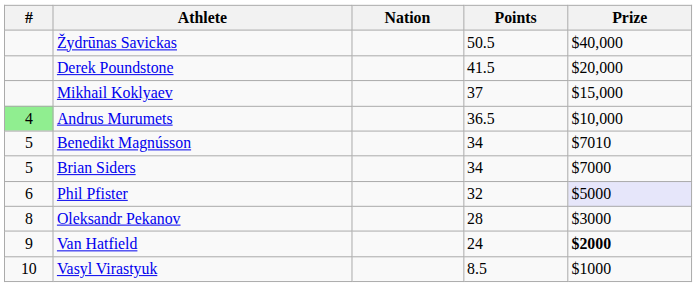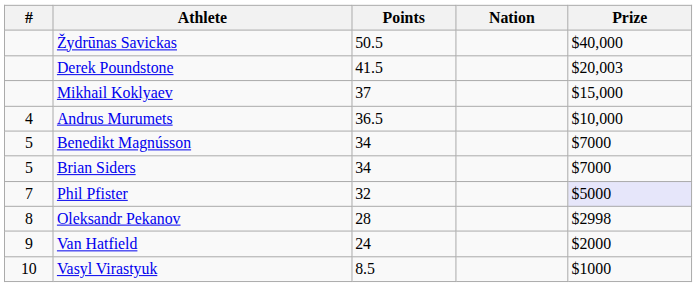columns swapped: (407, 17) <-> (516, 17)
(597, 68) $20,000 -> (597, 68) $20,003
(29, 118) lightgreen background -> (29, 118) no background
(591, 143) $7010 -> (591, 143) $7000
(29, 193) 6 -> (29, 193) 7
(591, 218) $3000 -> (591, 218) $2998
(591, 243) bold -> (591, 243) normal
